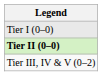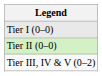(33, 46) bold -> (32, 46) normal
